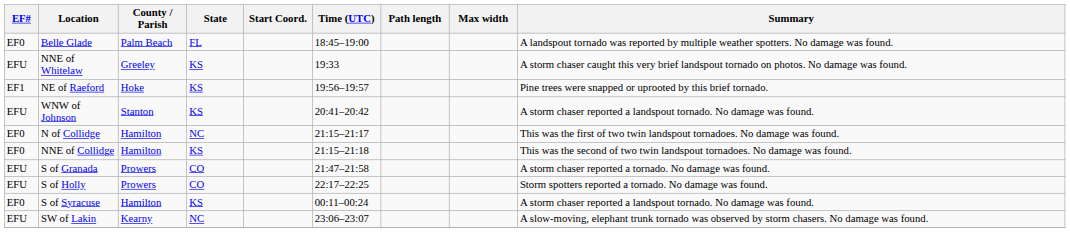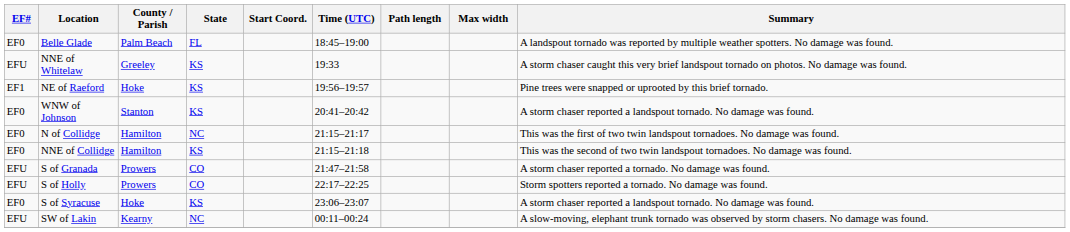(17, 111) EFU -> (16, 111) EF0
(141, 202) Hamilton -> (132, 202) Hoke
(342, 202) 00:11–00:24 -> (342, 202) 23:06–23:07
(342, 219) 23:06–23:07 -> (342, 219) 00:11–00:24
